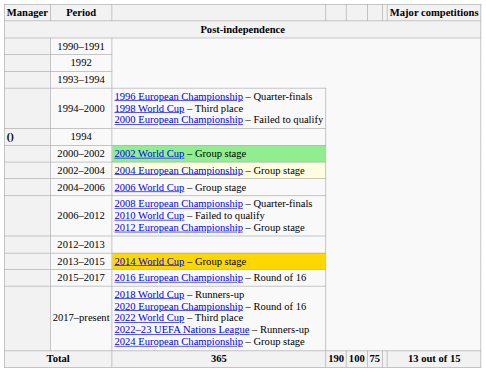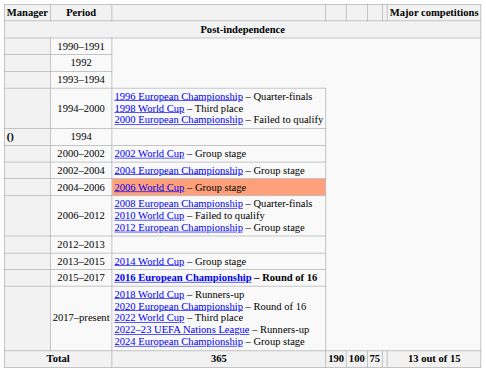(180, 153) lightgreen background -> (180, 153) no background
(210, 170) lightyellow background -> (210, 170) no background
(180, 187) no background -> (180, 187) lightsalmon background
(180, 261) gold background -> (180, 261) no background
(210, 278) normal -> (216, 278) bold
